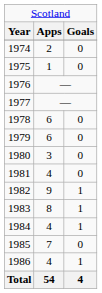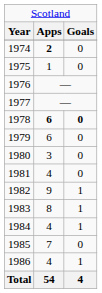(49, 48) normal -> (49, 48) bold
(49, 119) normal -> (49, 119) bold
(80, 119) normal -> (80, 119) bold
